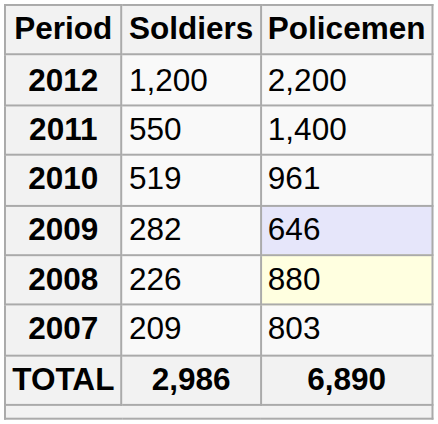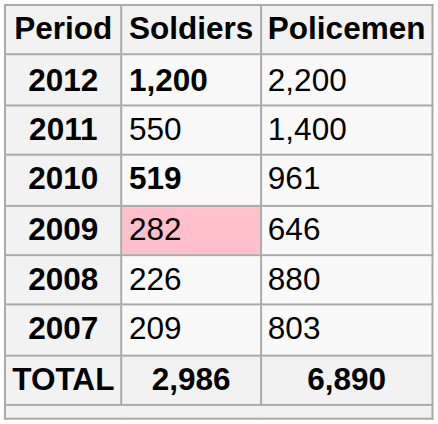(168, 79) normal -> (168, 79) bold
(155, 179) normal -> (155, 179) bold
(155, 229) no background -> (155, 229) pink background
(294, 229) lavender background -> (294, 229) no background
(294, 279) lightyellow background -> (294, 279) no background
